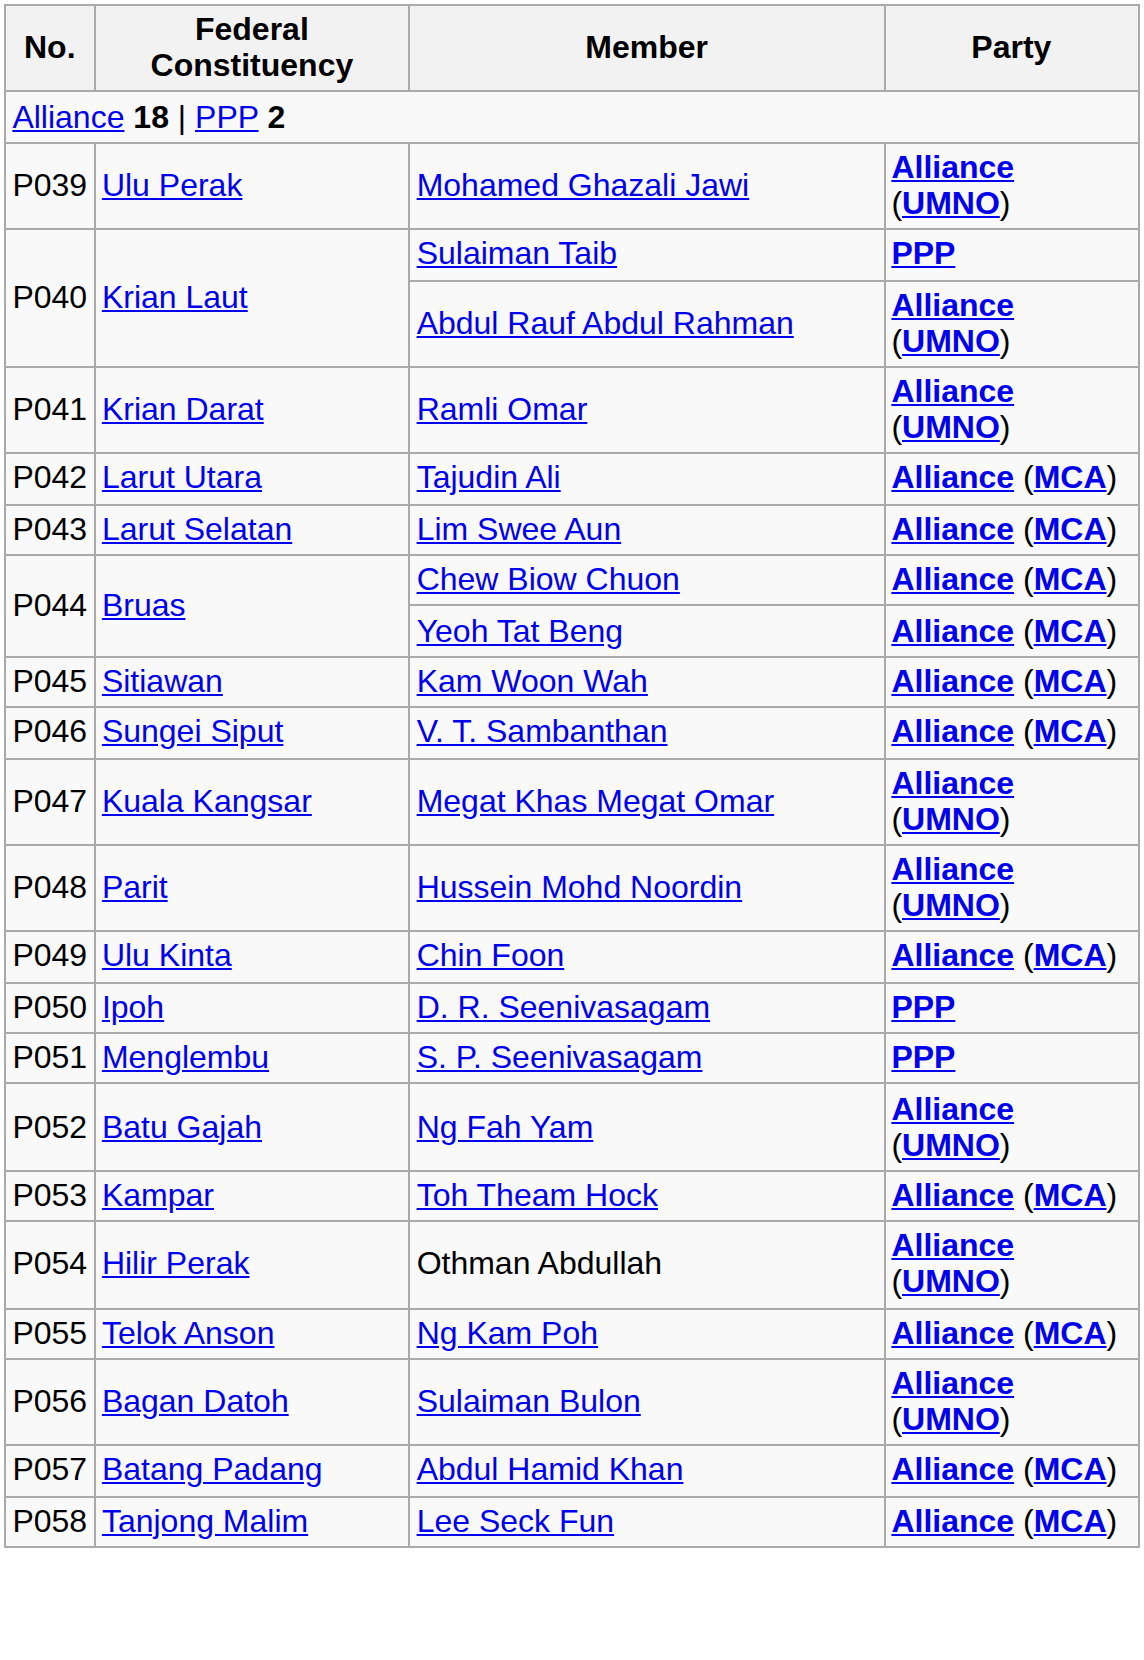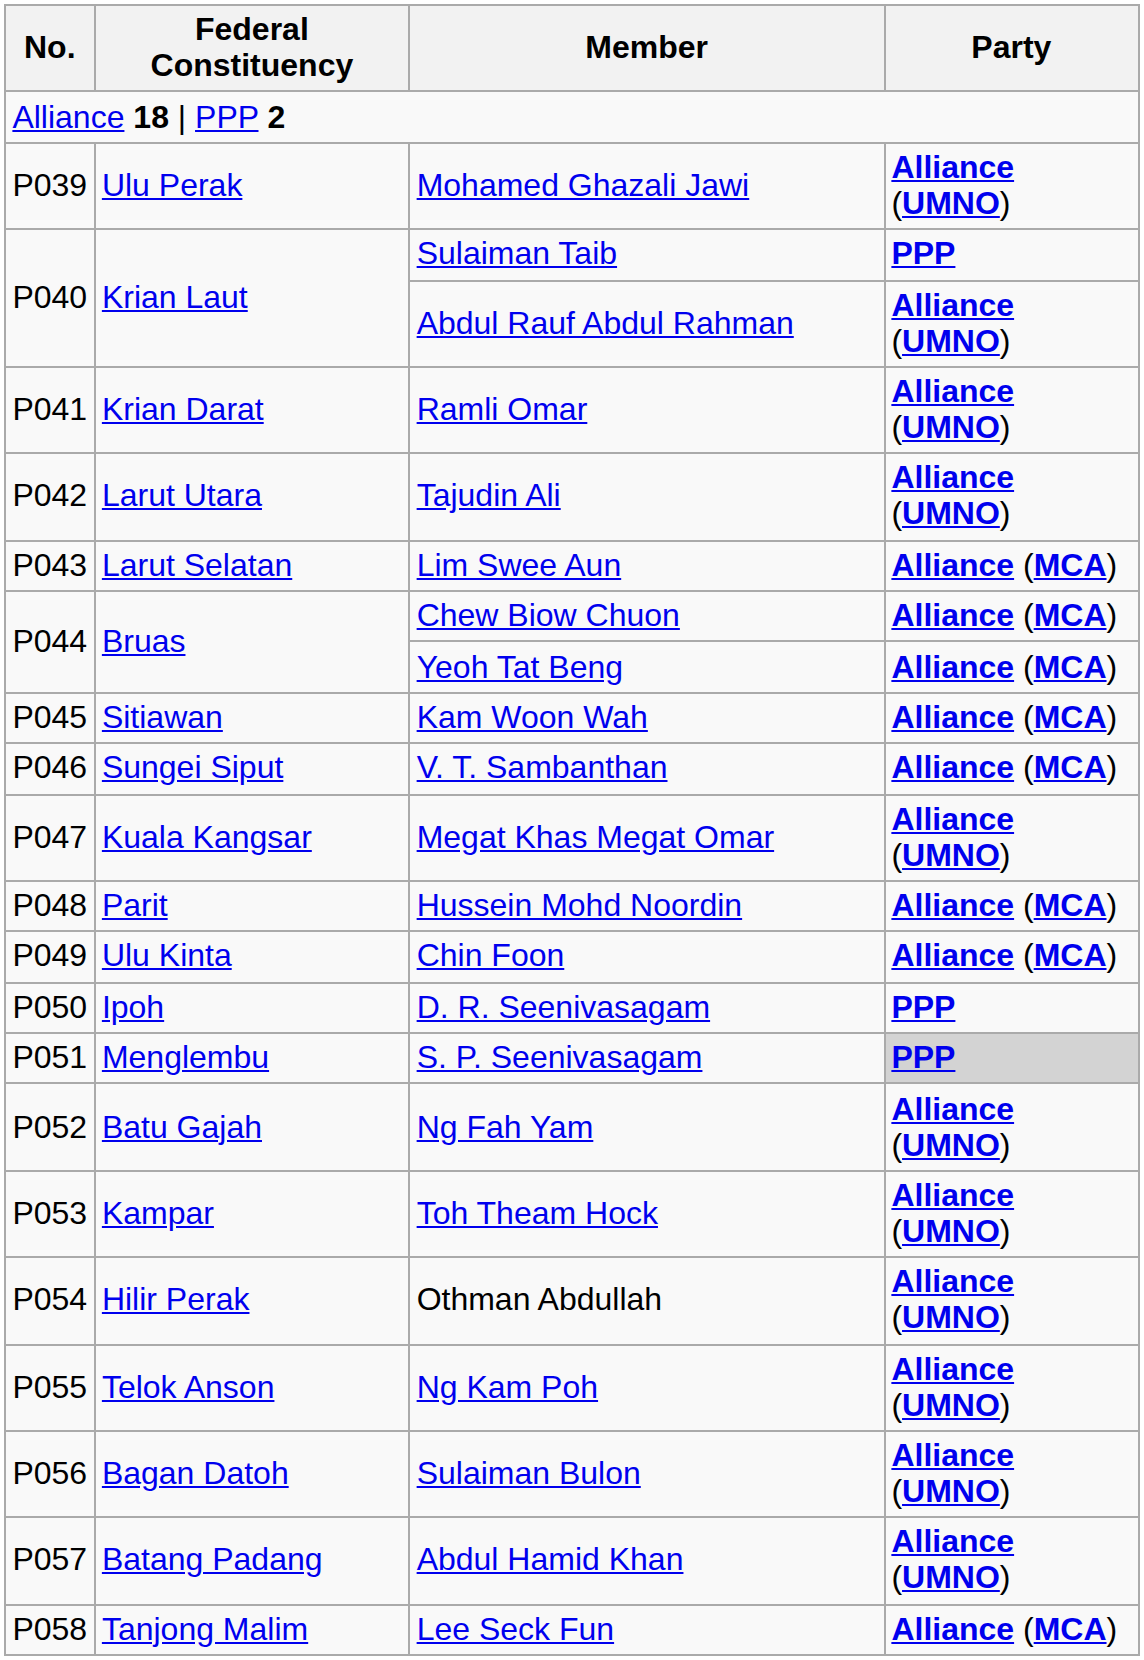(1004, 478) Alliance (MCA) -> (953, 496) Alliance (UMNO)
(953, 887) Alliance (UMNO) -> (1004, 905) Alliance (MCA)
(923, 1057) no background -> (923, 1057) lightgrey background
(1004, 1195) Alliance (MCA) -> (953, 1213) Alliance (UMNO)
(1004, 1332) Alliance (MCA) -> (953, 1386) Alliance (UMNO)
(1004, 1470) Alliance (MCA) -> (953, 1560) Alliance (UMNO)
